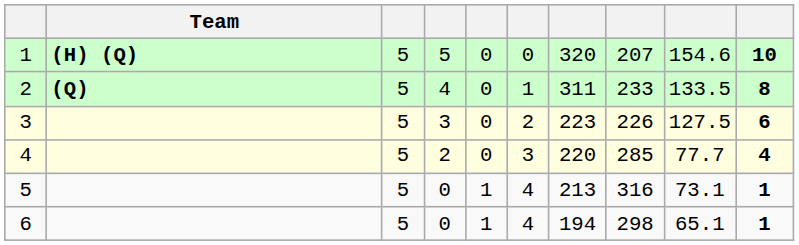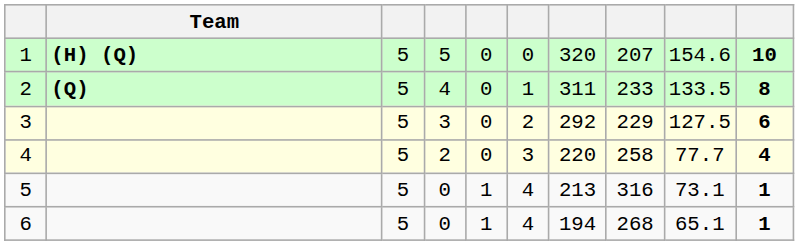(578, 123) 223 -> (578, 123) 292
(635, 123) 226 -> (635, 123) 229
(635, 156) 285 -> (635, 156) 258
(635, 224) 298 -> (635, 224) 268
